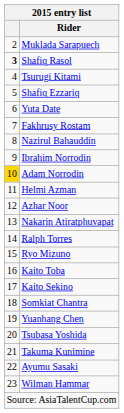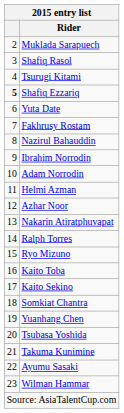(14, 60) bold -> (14, 60) normal
(14, 92) normal -> (14, 92) bold
(12, 173) gold background -> (12, 173) no background
